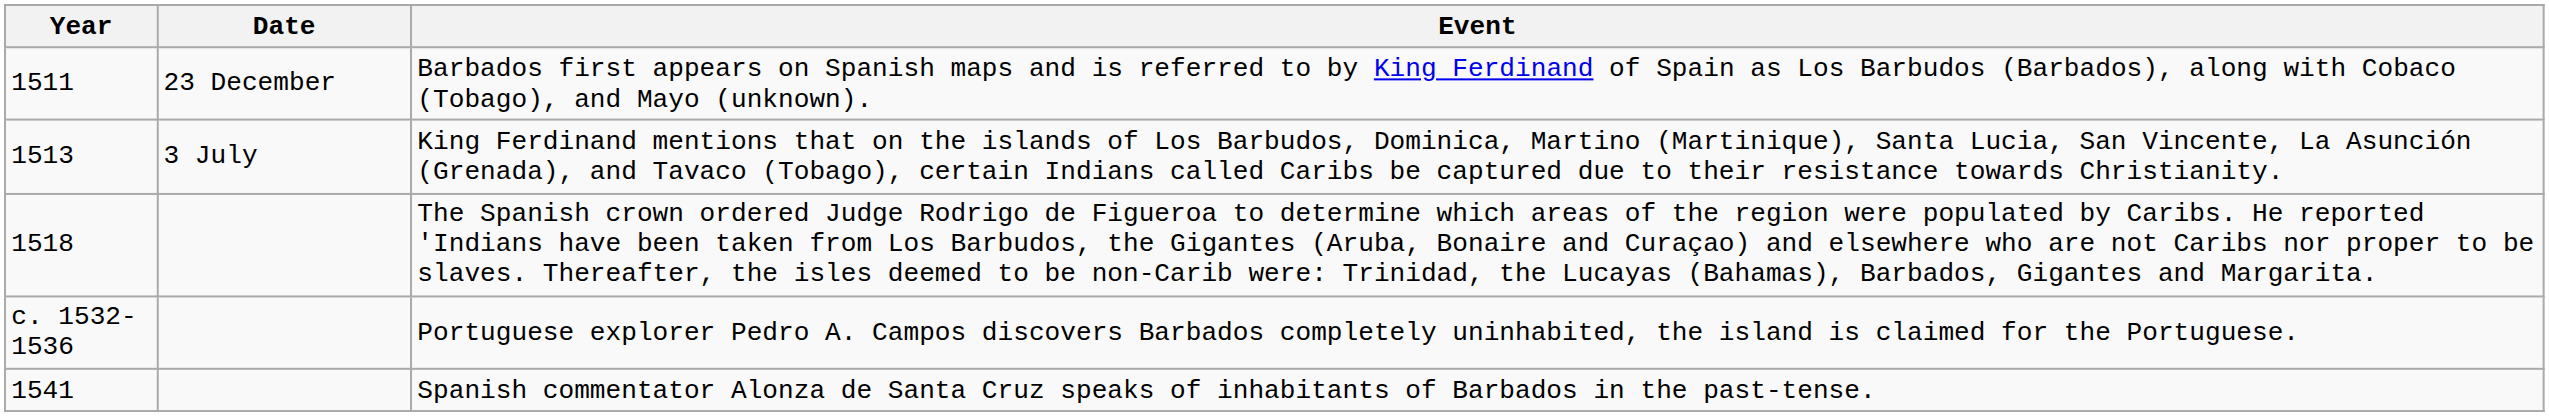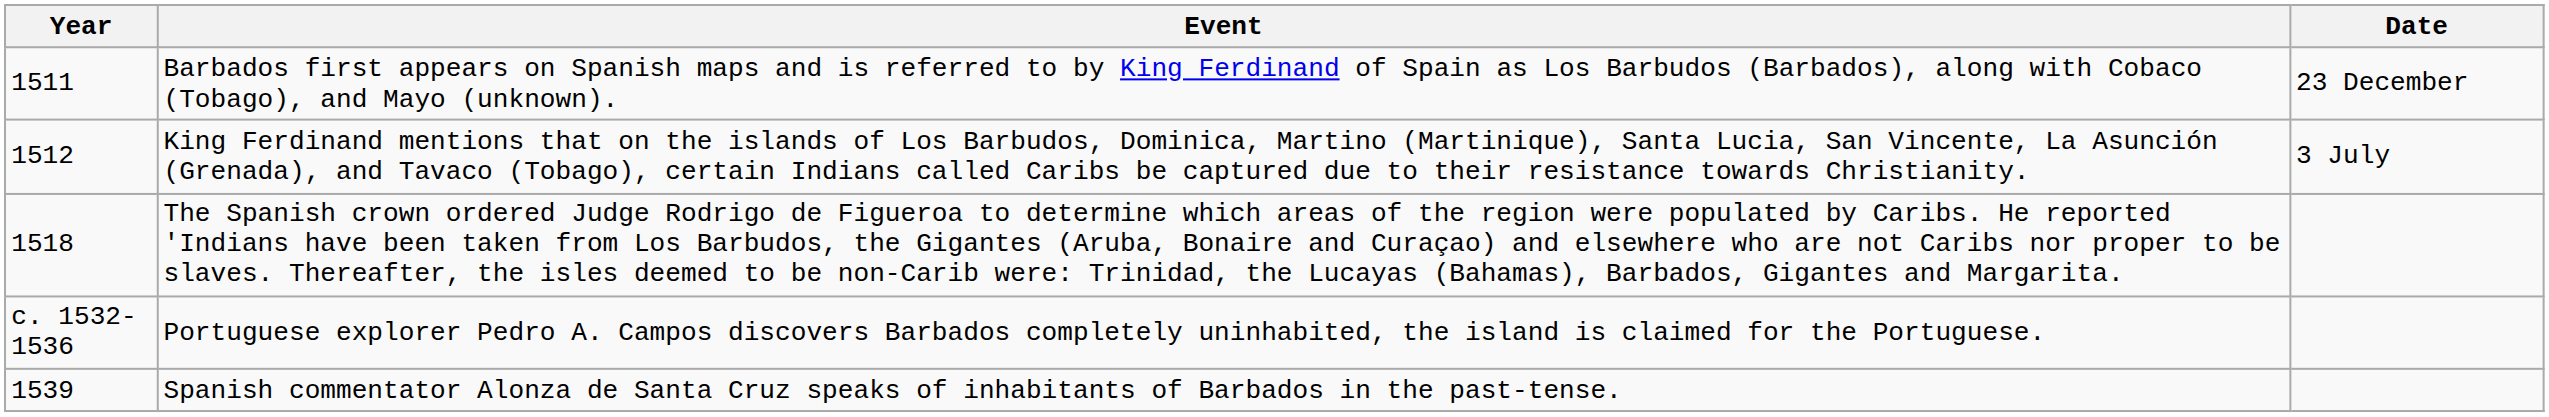columns swapped: (284, 26) <-> (1477, 26)
(43, 157) 1513 -> (43, 157) 1512
(43, 390) 1541 -> (43, 390) 1539
